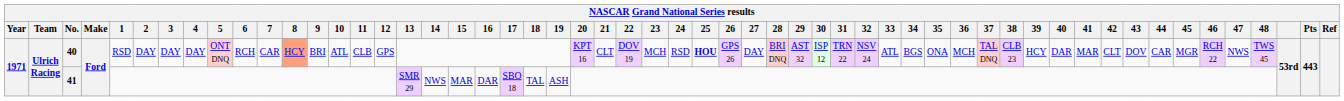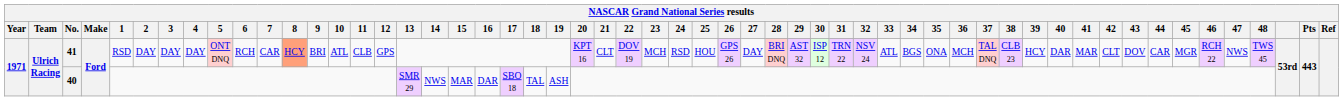(72, 52) 40 -> (72, 52) 41
(706, 52) bold -> (705, 52) normal
(72, 81) 41 -> (72, 81) 40
